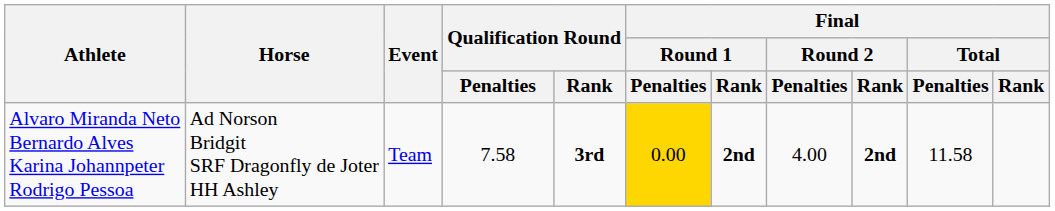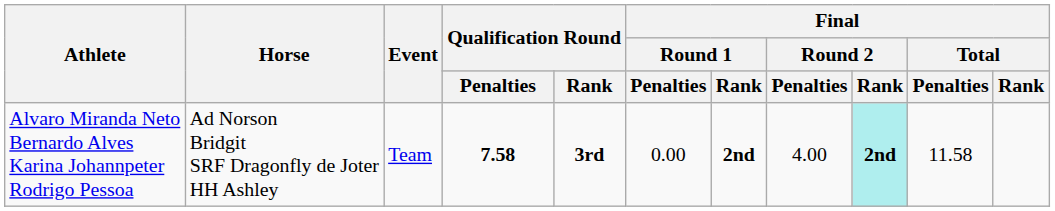(498, 154) normal -> (498, 154) bold
(668, 154) gold background -> (668, 154) no background
(880, 154) no background -> (880, 154) paleturquoise background
